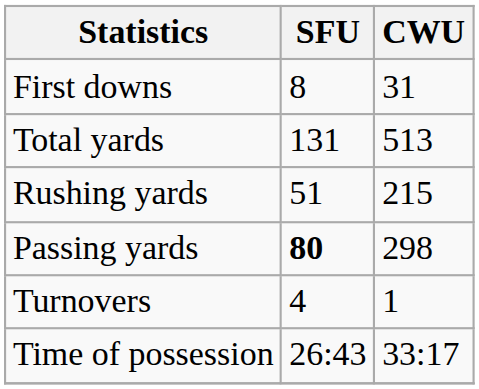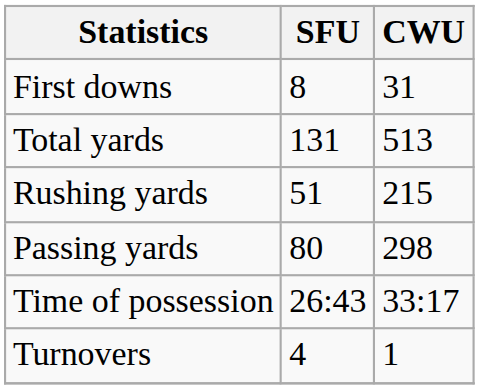(306, 247) bold -> (306, 247) normal
rows swapped: (82, 301) <-> (143, 355)
